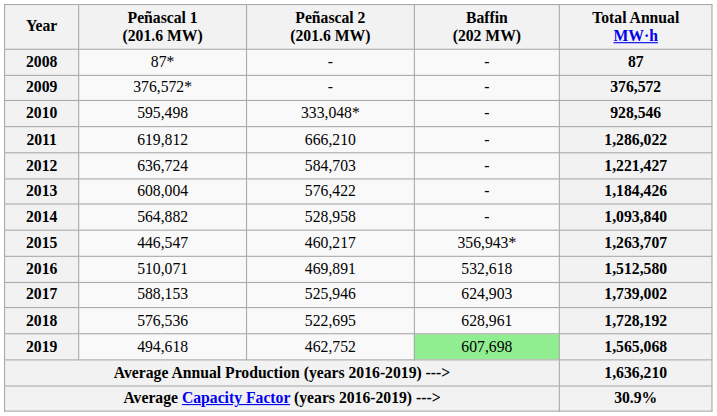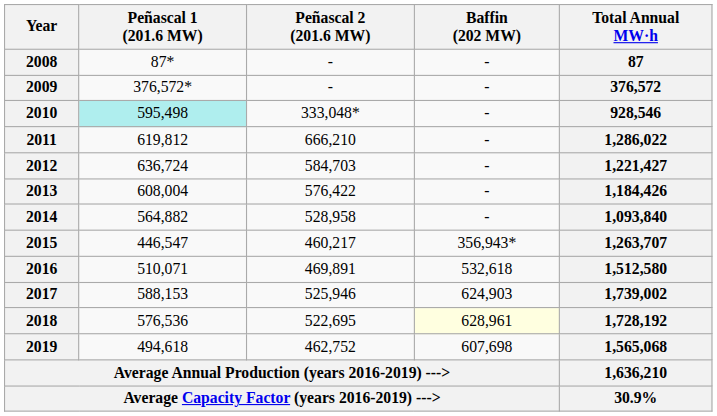(163, 114) no background -> (163, 114) paleturquoise background
(487, 321) no background -> (487, 321) lightyellow background
(487, 347) lightgreen background -> (487, 347) no background
